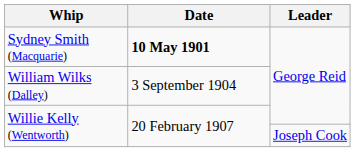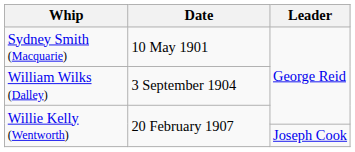(171, 46) bold -> (170, 46) normal
